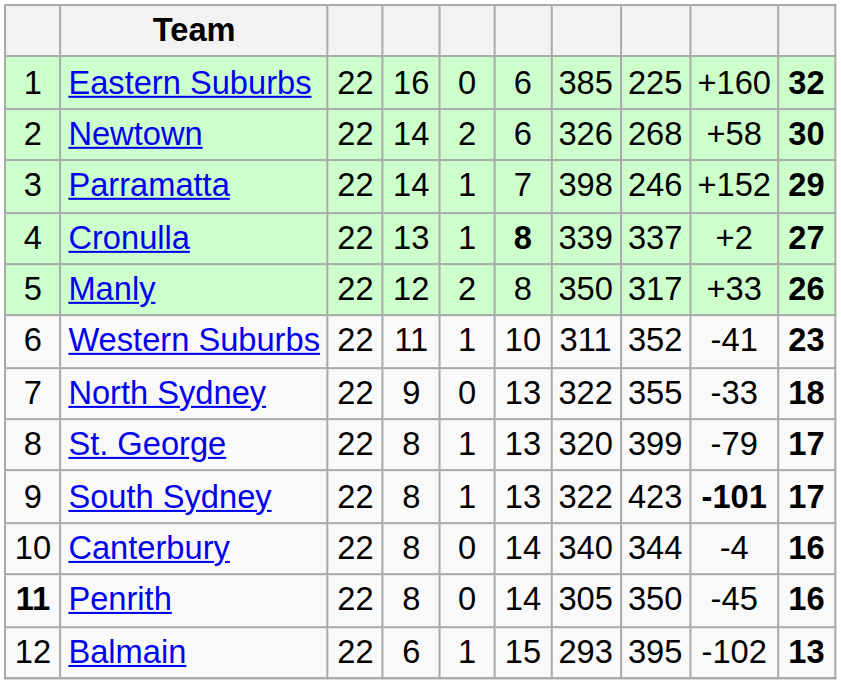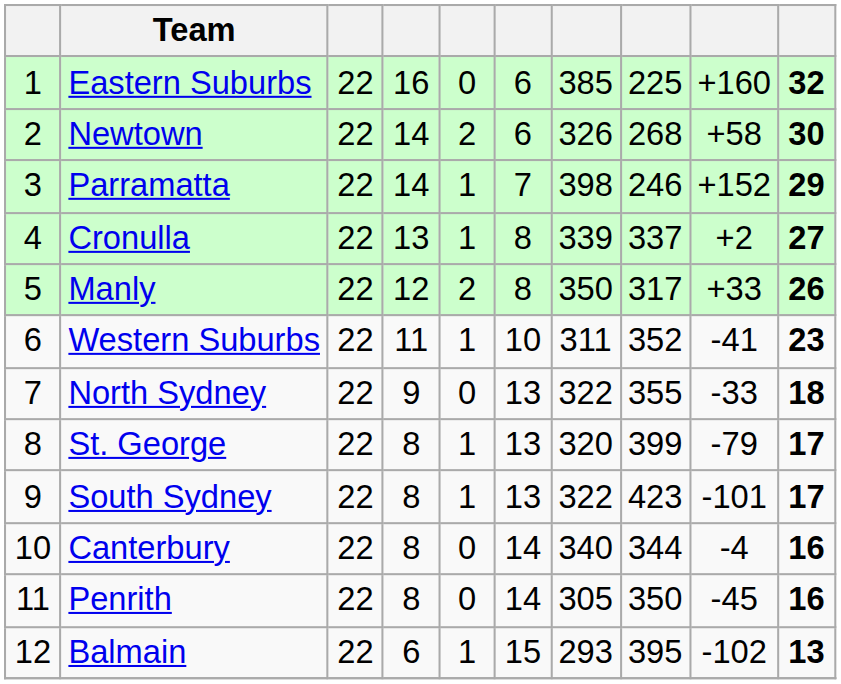(523, 237) bold -> (523, 237) normal
(734, 496) bold -> (734, 496) normal
(33, 599) bold -> (33, 599) normal
